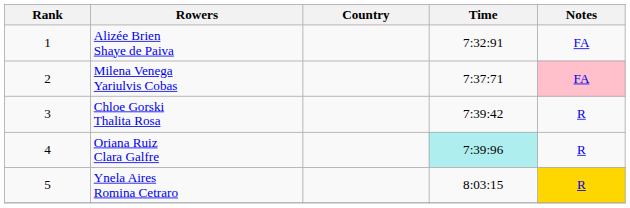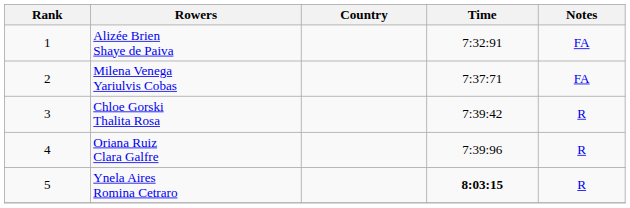(581, 78) pink background -> (582, 78) no background
(483, 149) paleturquoise background -> (482, 149) no background
(483, 185) normal -> (482, 185) bold
(581, 185) gold background -> (582, 185) no background
